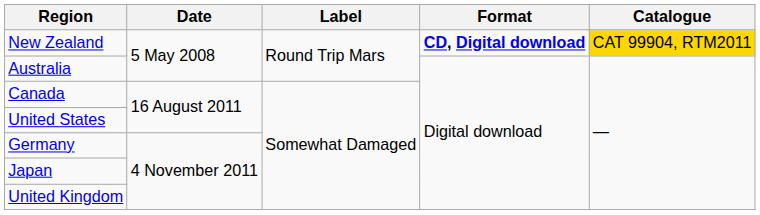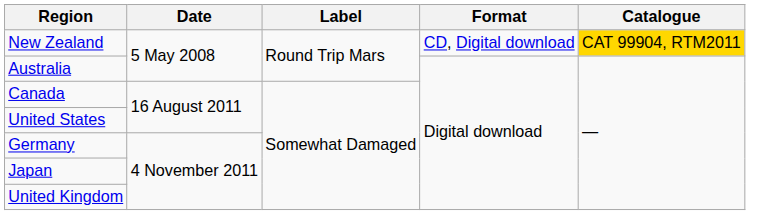(505, 42) bold -> (499, 42) normal
